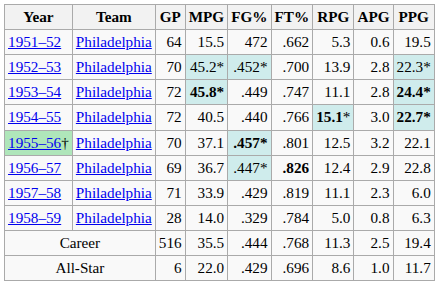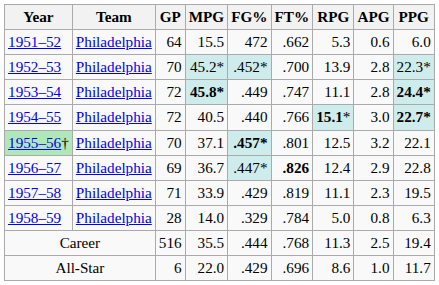(417, 42) 19.5 -> (421, 42) 6.0
(421, 192) 6.0 -> (417, 192) 19.5
